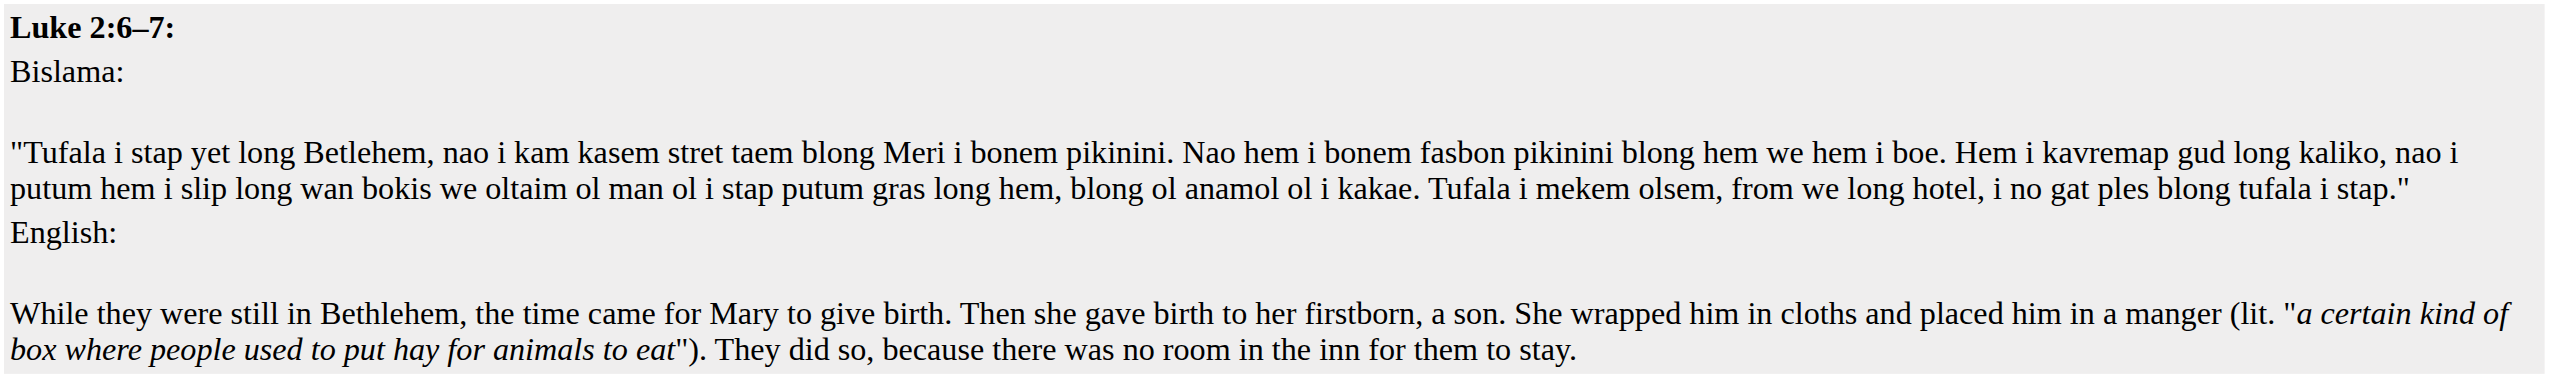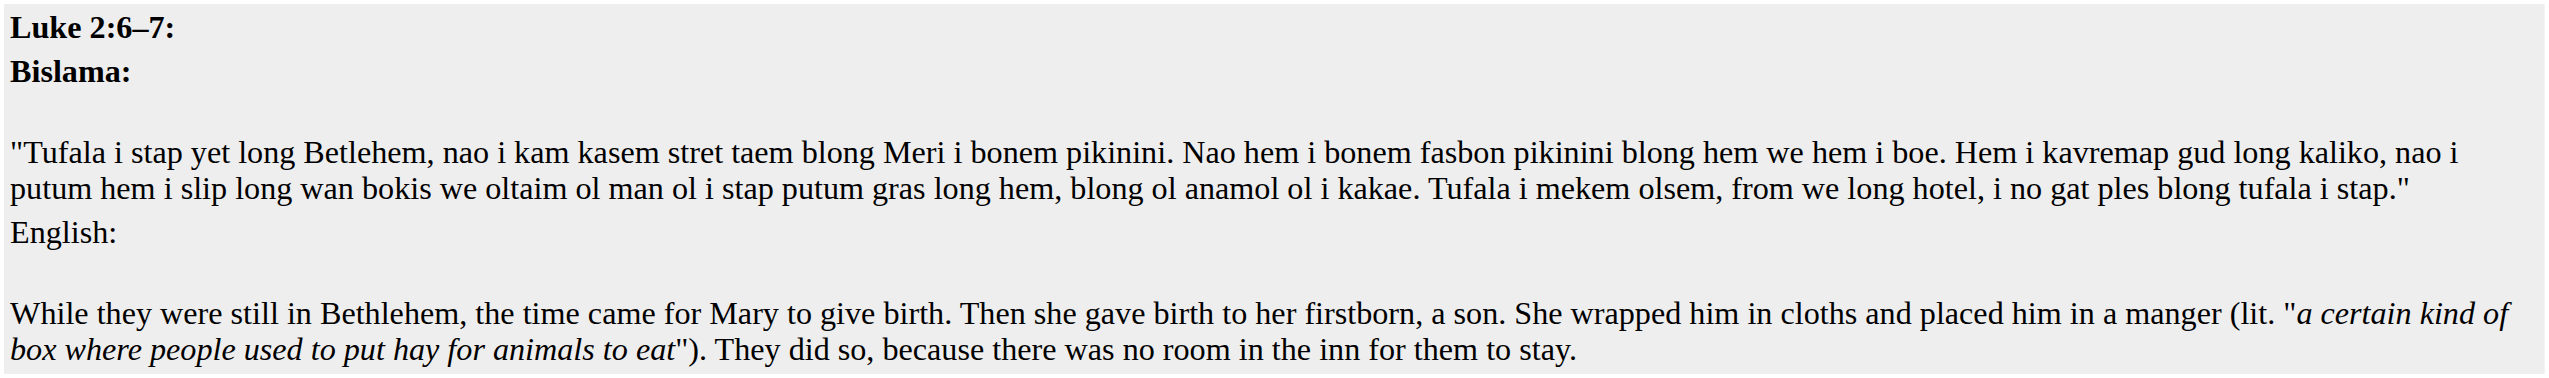(67, 71) normal -> (71, 71) bold
